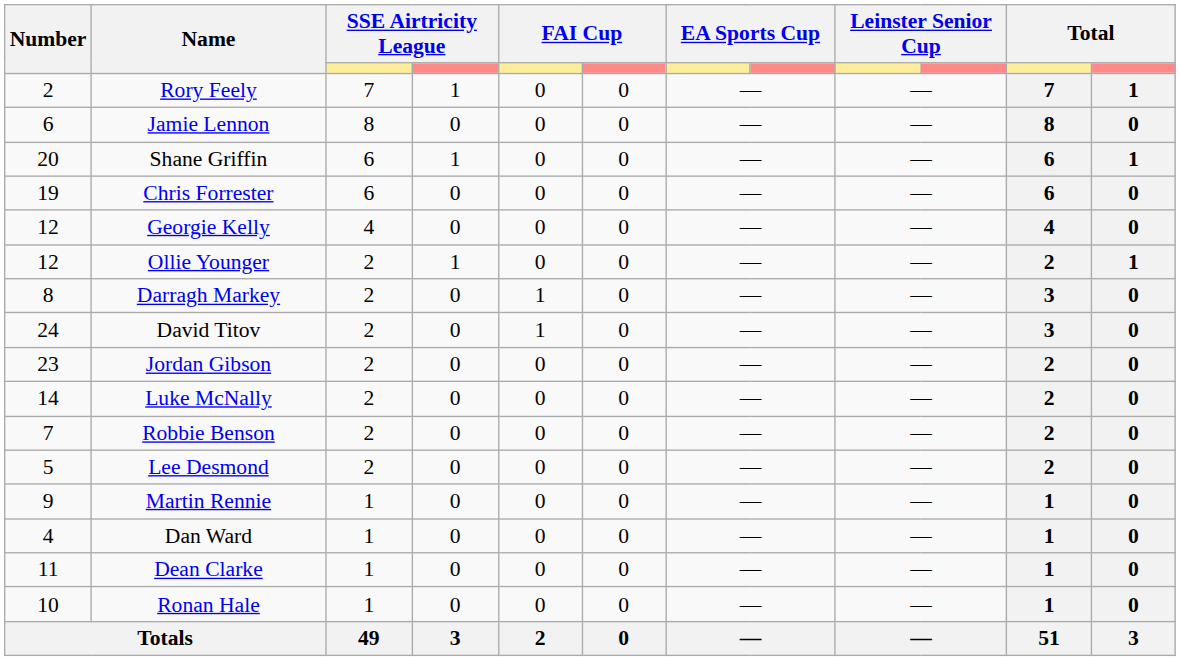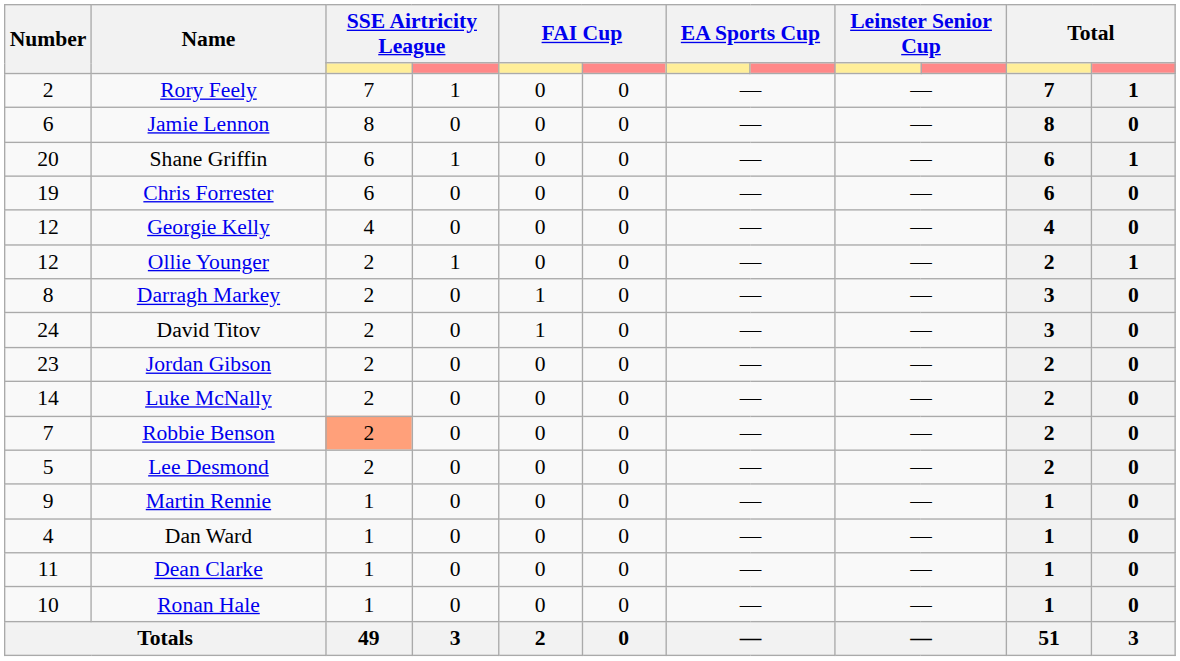(369, 432) no background -> (369, 432) lightsalmon background
